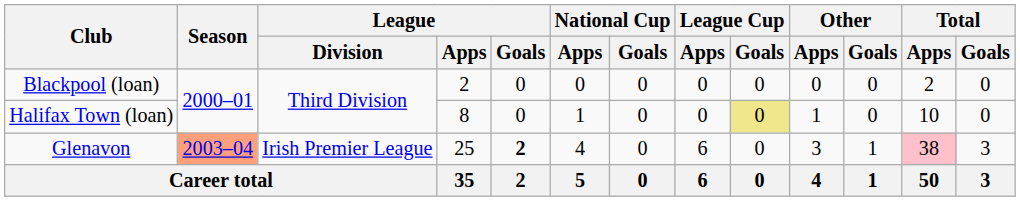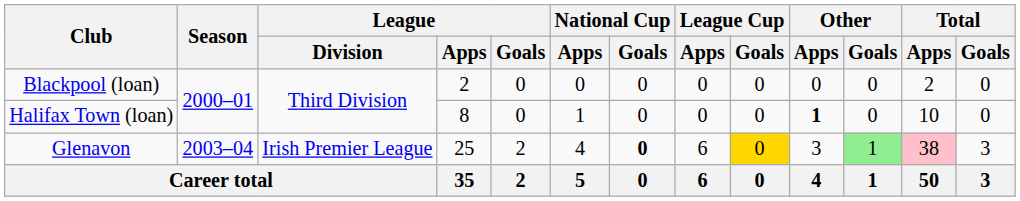(760, 116) khaki background -> (760, 116) no background
(816, 116) normal -> (816, 116) bold
(218, 148) lightsalmon background -> (218, 148) no background
(521, 148) bold -> (521, 148) normal
(643, 148) normal -> (643, 148) bold
(760, 148) no background -> (760, 148) gold background
(873, 148) no background -> (873, 148) lightgreen background
